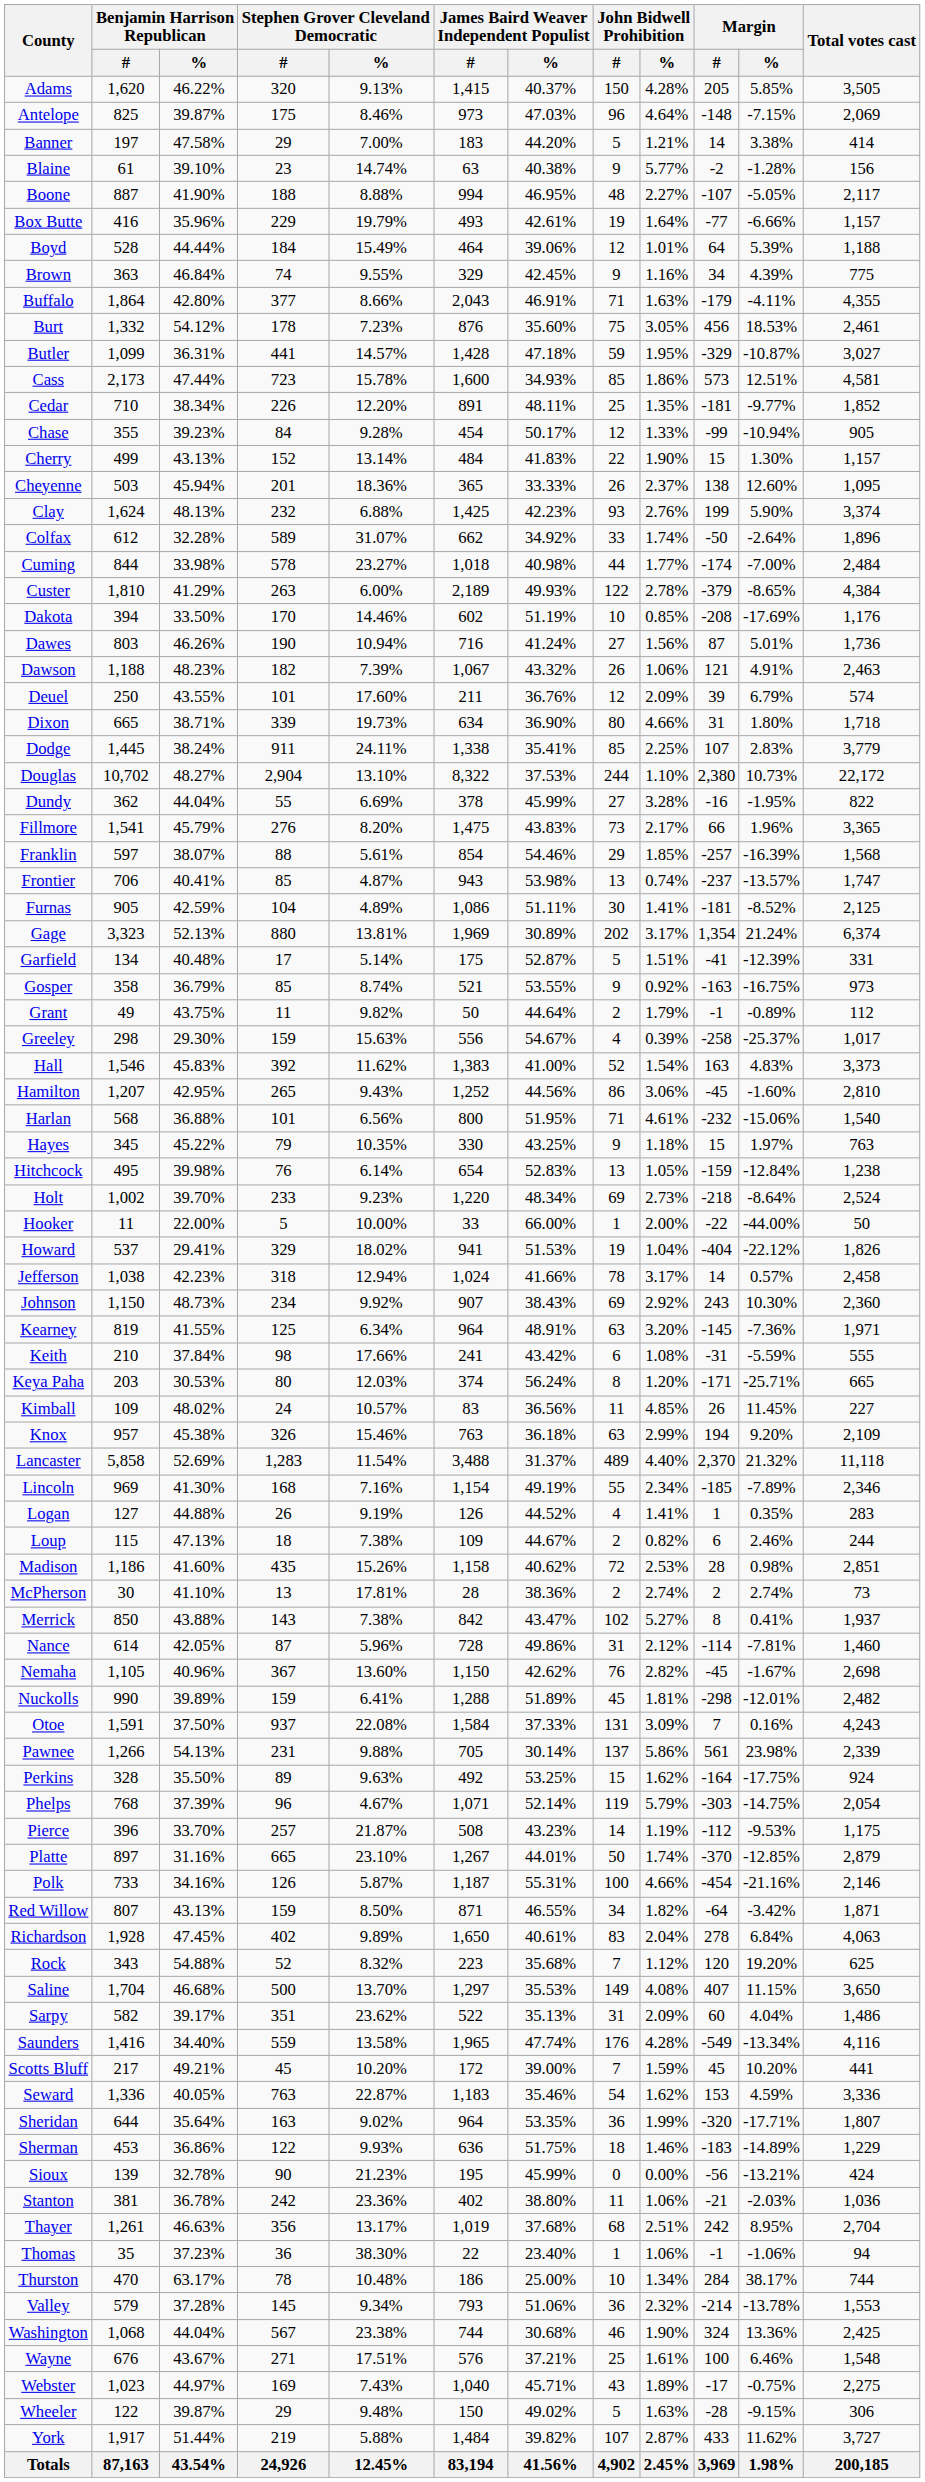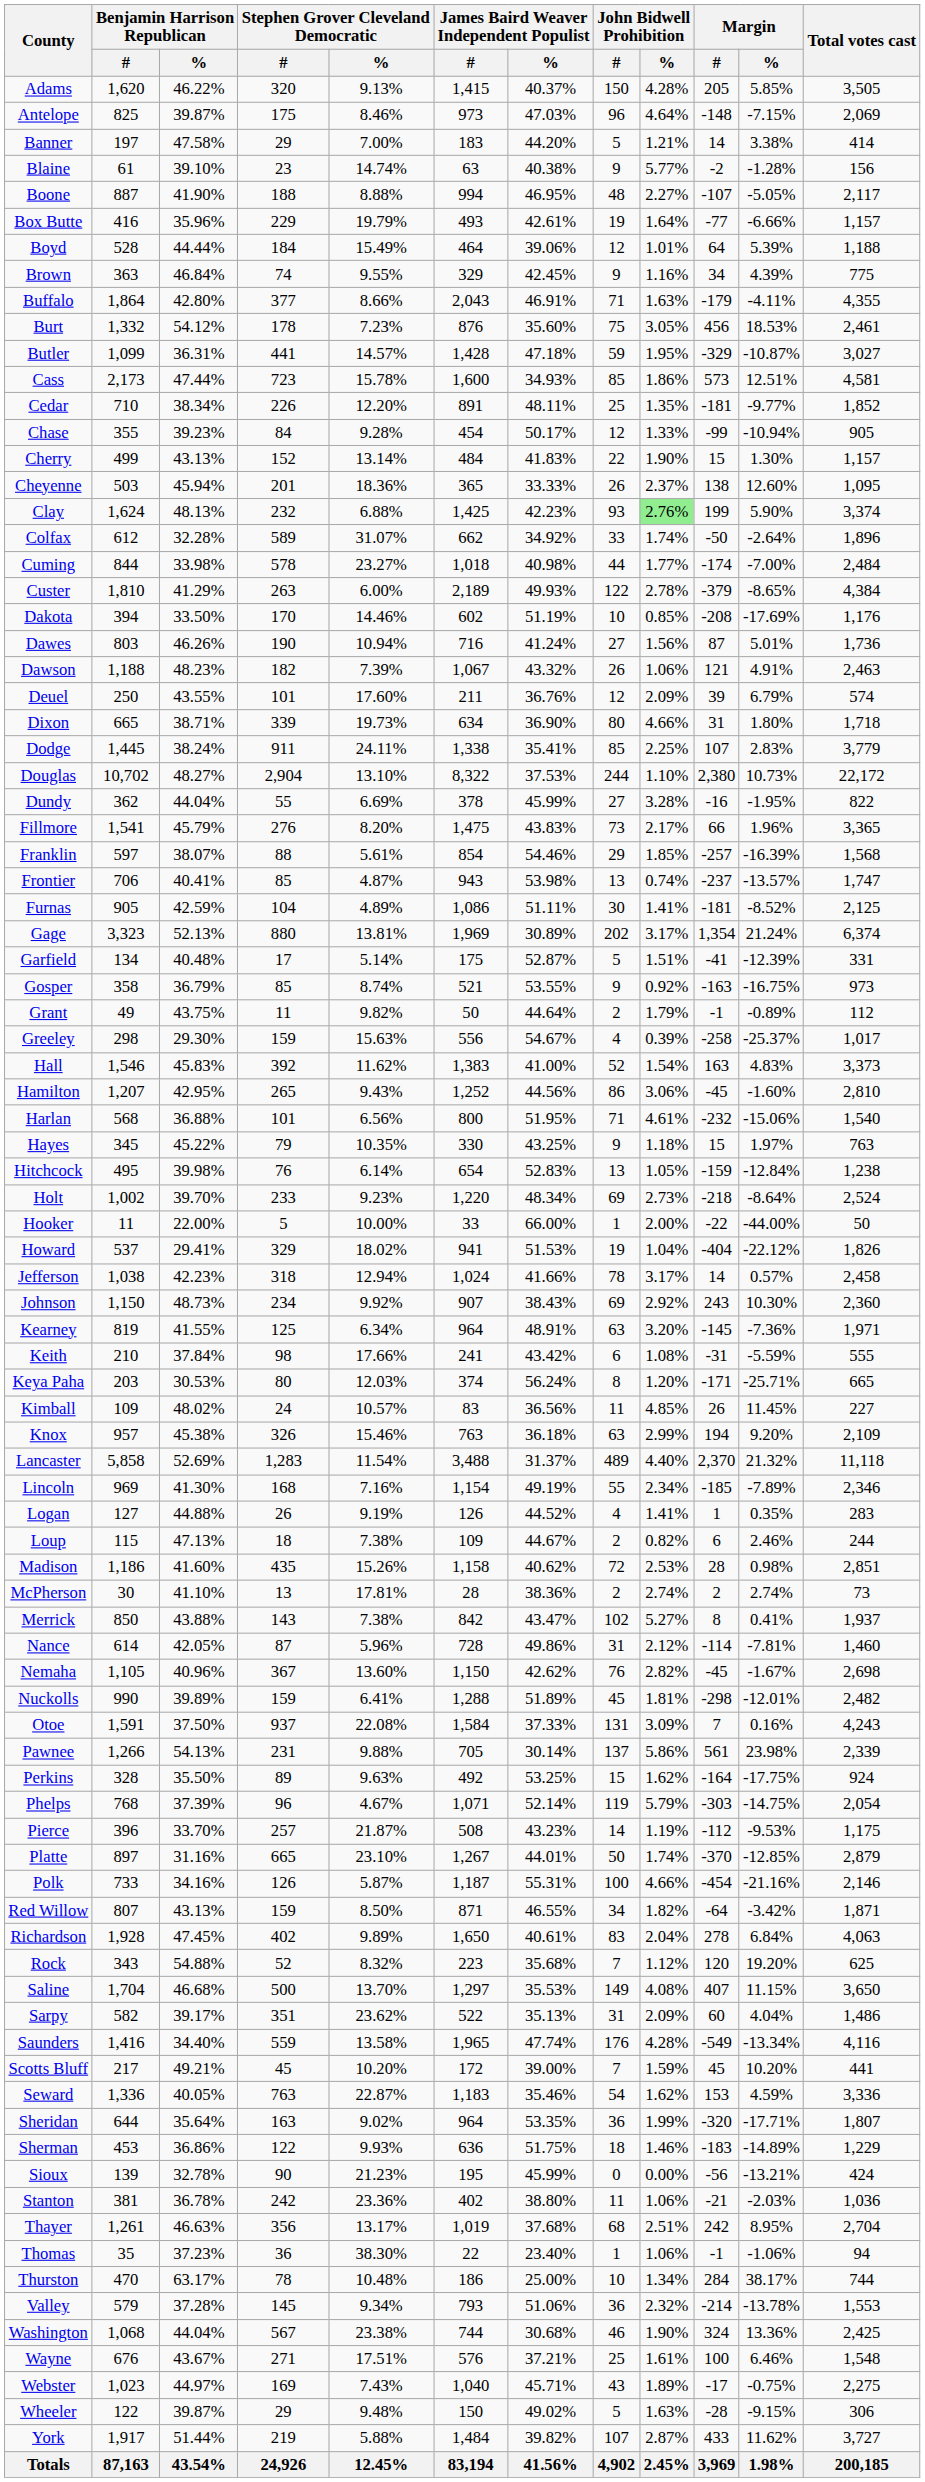(667, 511) no background -> (667, 511) lightgreen background
